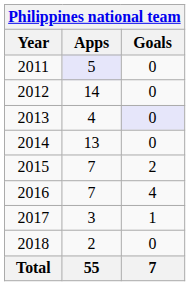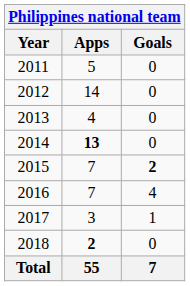(92, 67) lavender background -> (92, 67) no background
(153, 117) lavender background -> (153, 117) no background
(92, 142) normal -> (92, 142) bold
(153, 167) normal -> (153, 167) bold
(92, 243) normal -> (92, 243) bold
